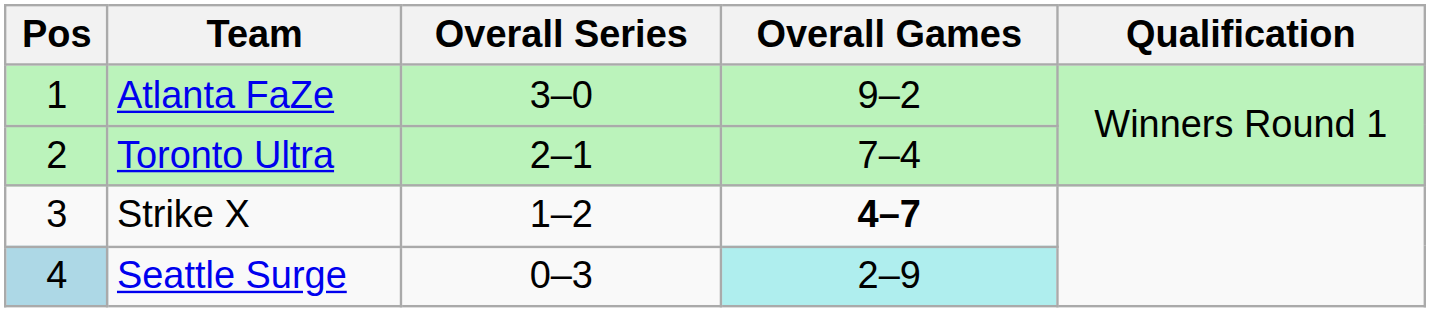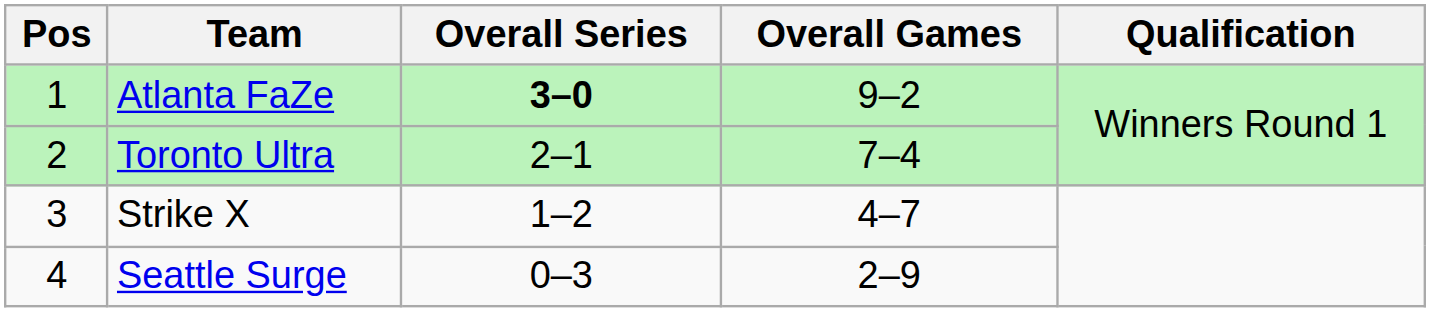(561, 94) normal -> (561, 94) bold
(889, 214) bold -> (889, 214) normal
(57, 275) lightblue background -> (57, 275) no background
(889, 275) paleturquoise background -> (889, 275) no background
